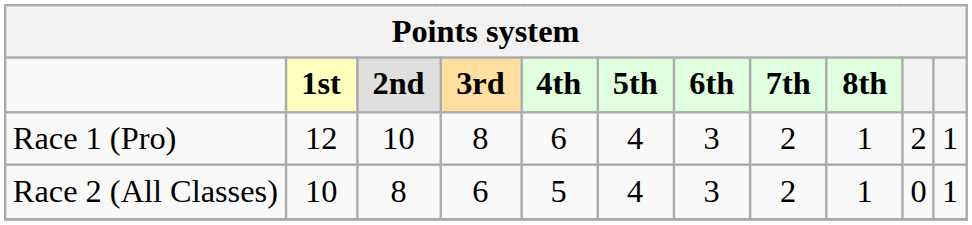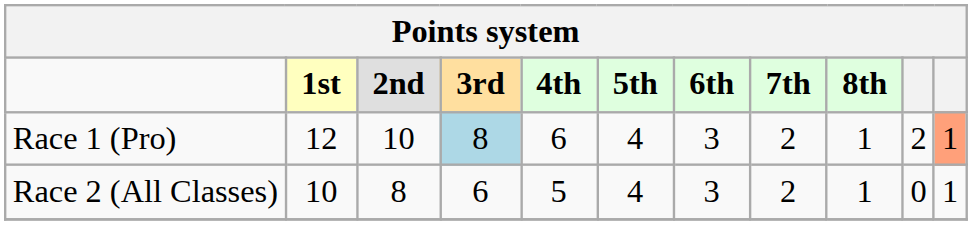(480, 137) no background -> (480, 137) lightblue background
(950, 137) no background -> (950, 137) lightsalmon background
